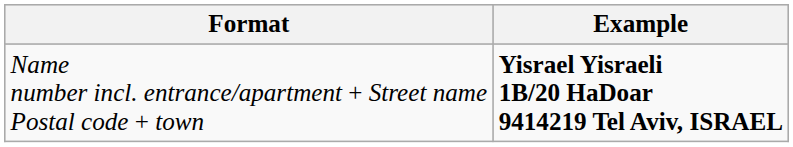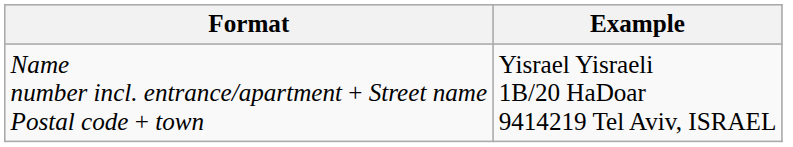(641, 92) bold -> (637, 92) normal
